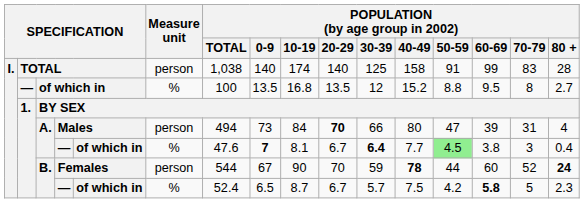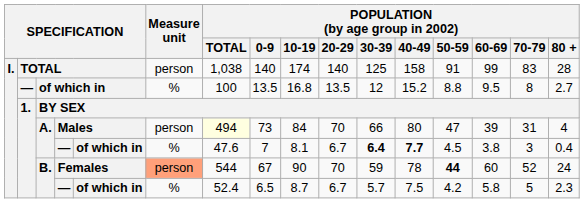(226, 128) no background -> (226, 128) lightyellow background
(338, 128) bold -> (338, 128) normal
(265, 148) bold -> (265, 148) normal
(414, 148) normal -> (414, 148) bold
(453, 148) lightgreen background -> (453, 148) no background
(174, 168) no background -> (174, 168) lightsalmon background
(414, 168) bold -> (414, 168) normal
(453, 168) normal -> (453, 168) bold
(564, 168) bold -> (564, 168) normal
(491, 187) bold -> (491, 187) normal
